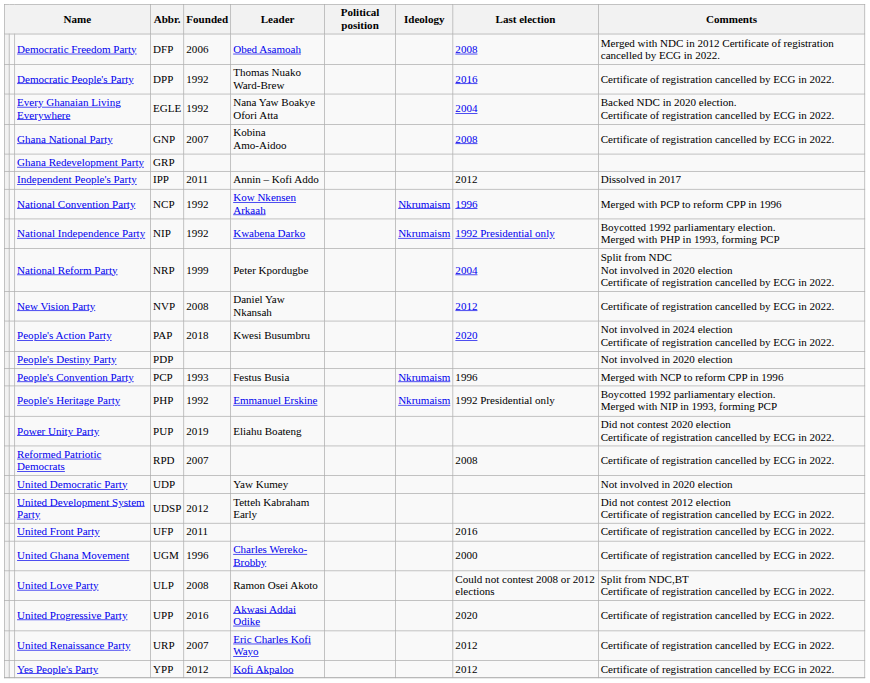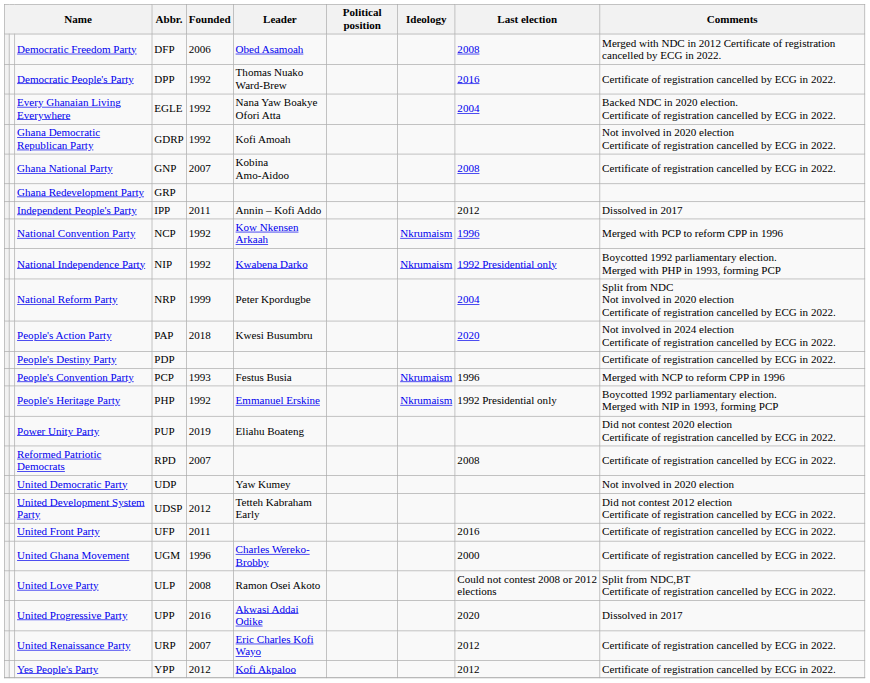+ row: (59, 139)
- row: (56, 306)
(667, 359) Not involved in 2020 election -> (719, 359) Certificate of registration cancelled by ECG in 2022.
(718, 615) Certificate of registration cancelled by ECG in 2022. -> (642, 615) Dissolved in 2017
